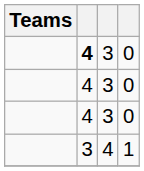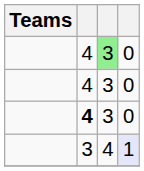(87, 52) bold -> (87, 52) normal
(108, 52) no background -> (108, 52) lightgreen background
(87, 117) normal -> (87, 117) bold
(129, 149) no background -> (129, 149) lavender background
